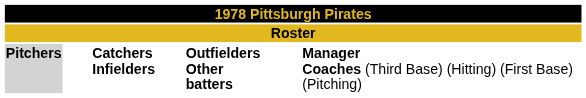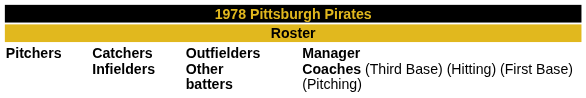(34, 53) lightgrey background -> (34, 53) no background
